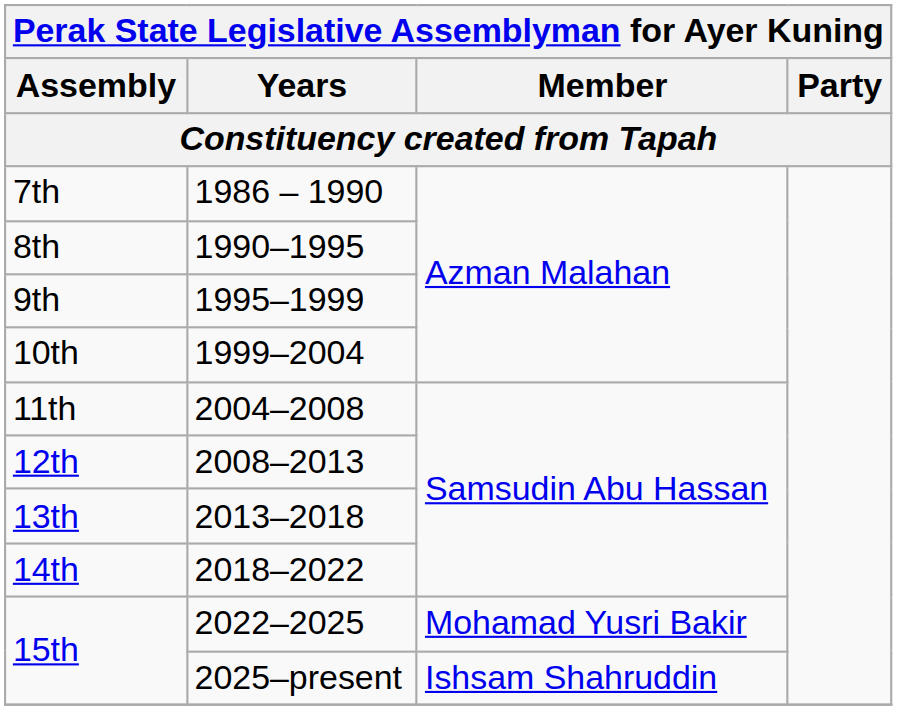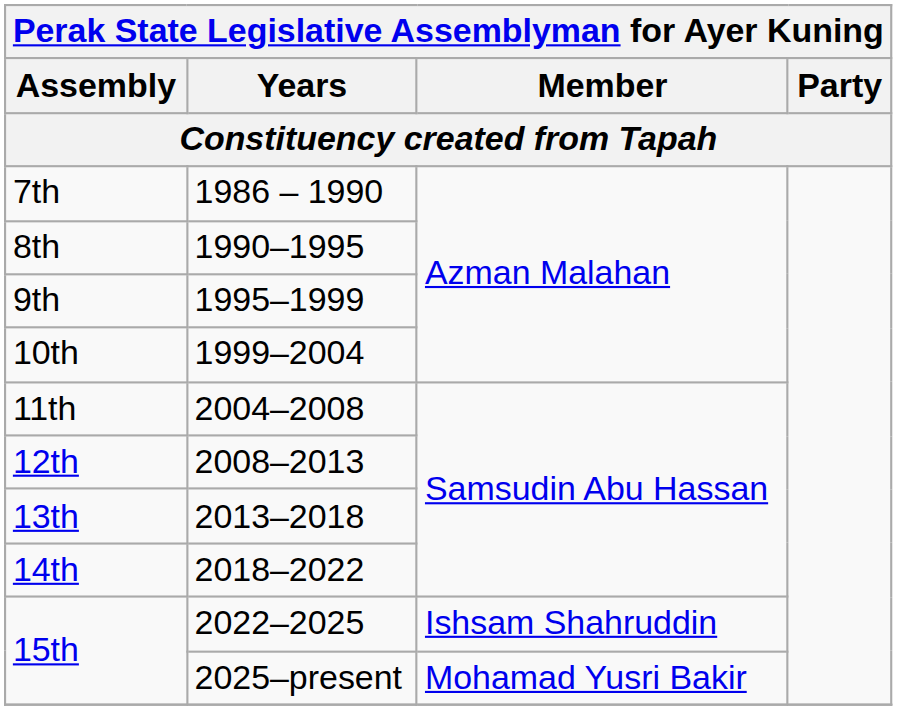(586, 623) Mohamad Yusri Bakir -> (571, 623) Ishsam Shahruddin
(571, 676) Ishsam Shahruddin -> (586, 676) Mohamad Yusri Bakir
